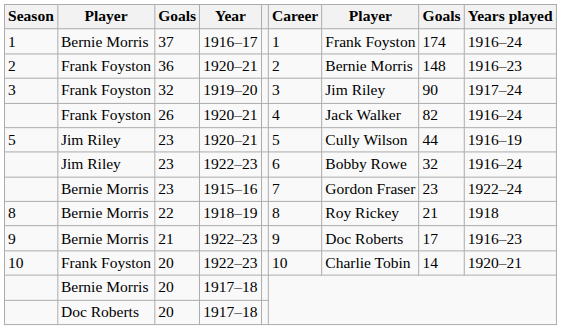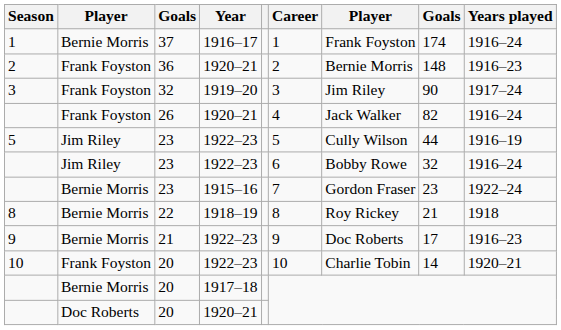(230, 139) 1920–21 -> (230, 139) 1922–23
(230, 312) 1917–18 -> (230, 312) 1920–21
